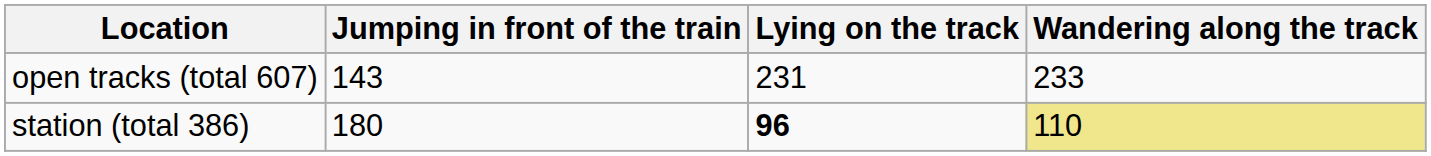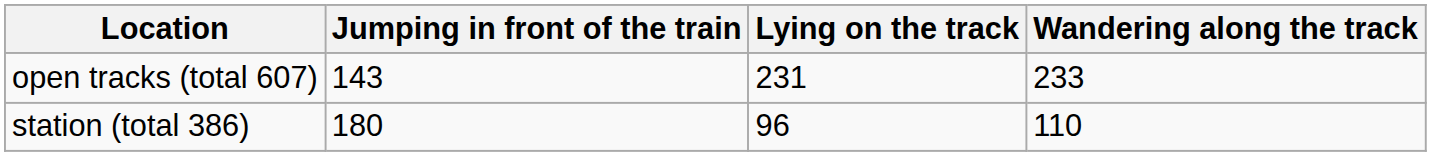(773, 126) bold -> (773, 126) normal
(1058, 126) khaki background -> (1058, 126) no background
